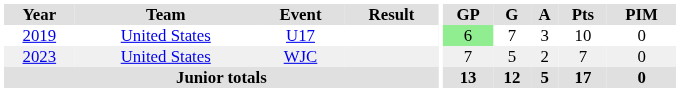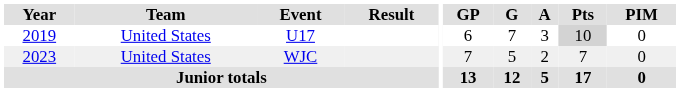(468, 35) lightgreen background -> (468, 35) no background
(583, 35) no background -> (583, 35) lightgrey background
